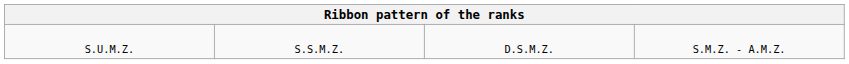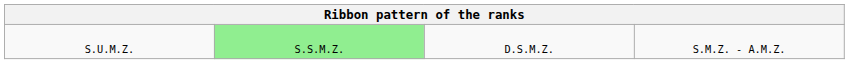(319, 50) no background -> (319, 50) lightgreen background
